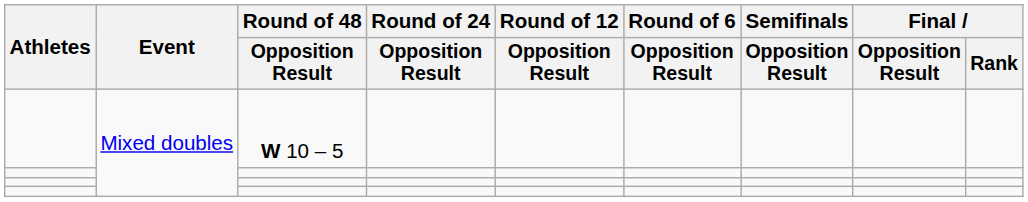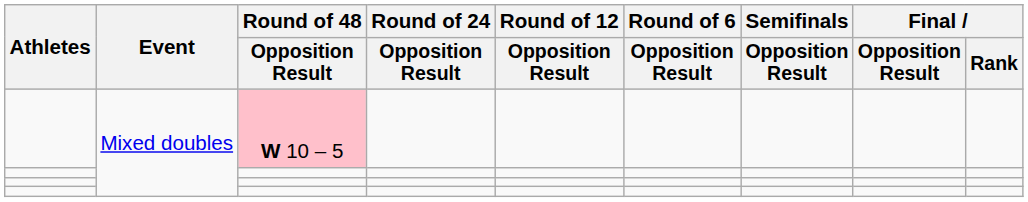(302, 152) no background -> (302, 152) pink background
